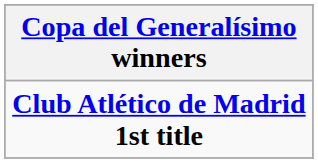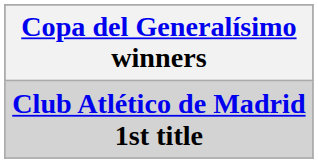(159, 119) no background -> (159, 119) lightgrey background
